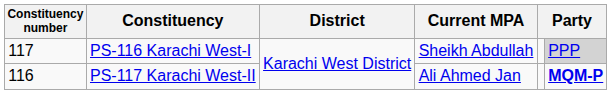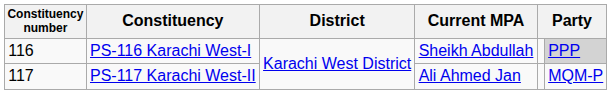(21, 50) 117 -> (21, 50) 116
(21, 76) 116 -> (21, 76) 117
(576, 76) bold -> (576, 76) normal
